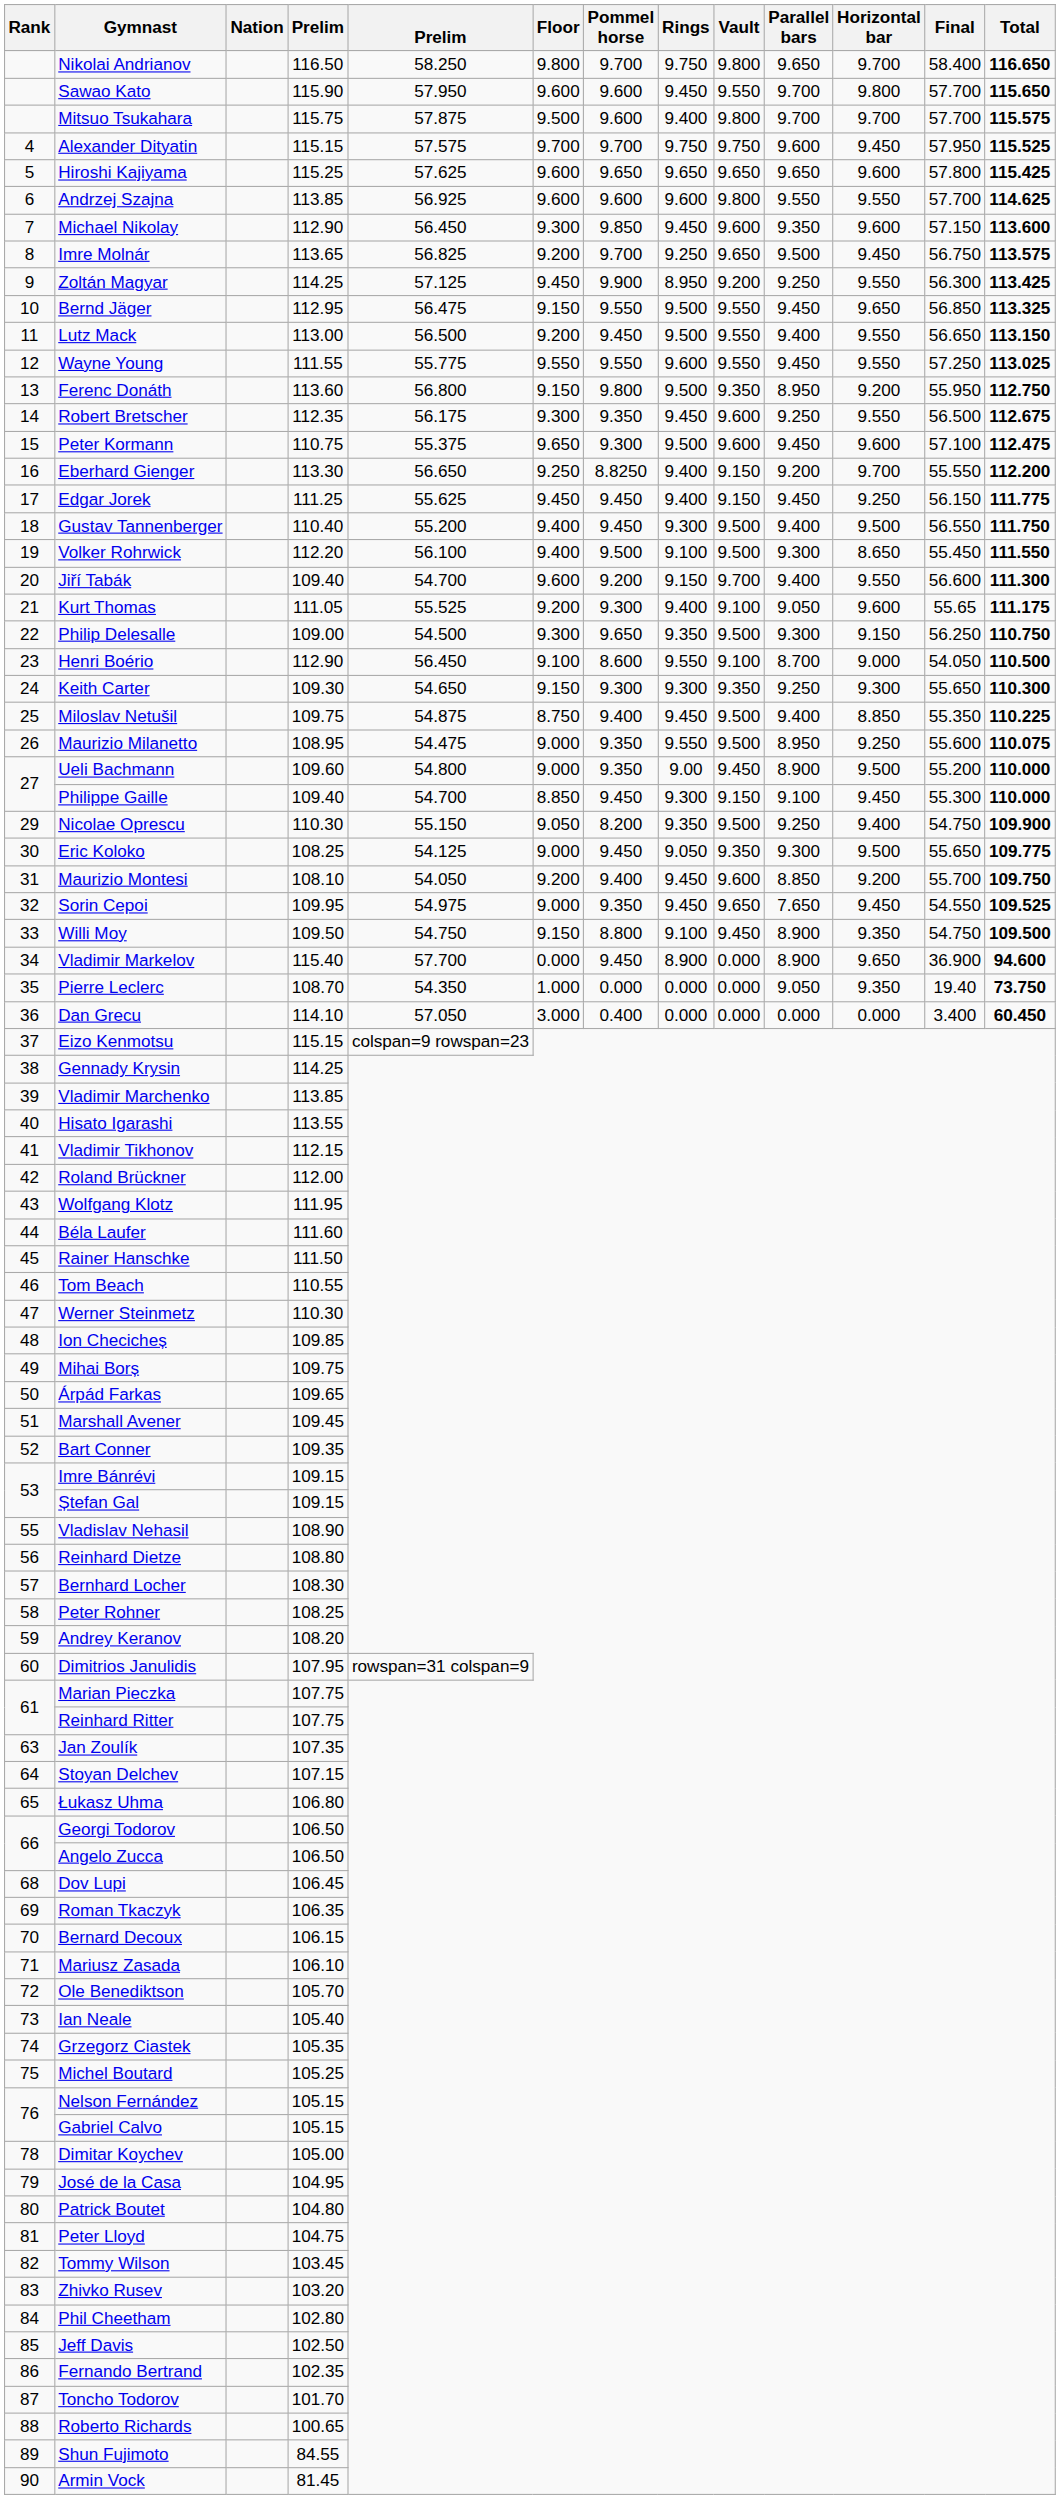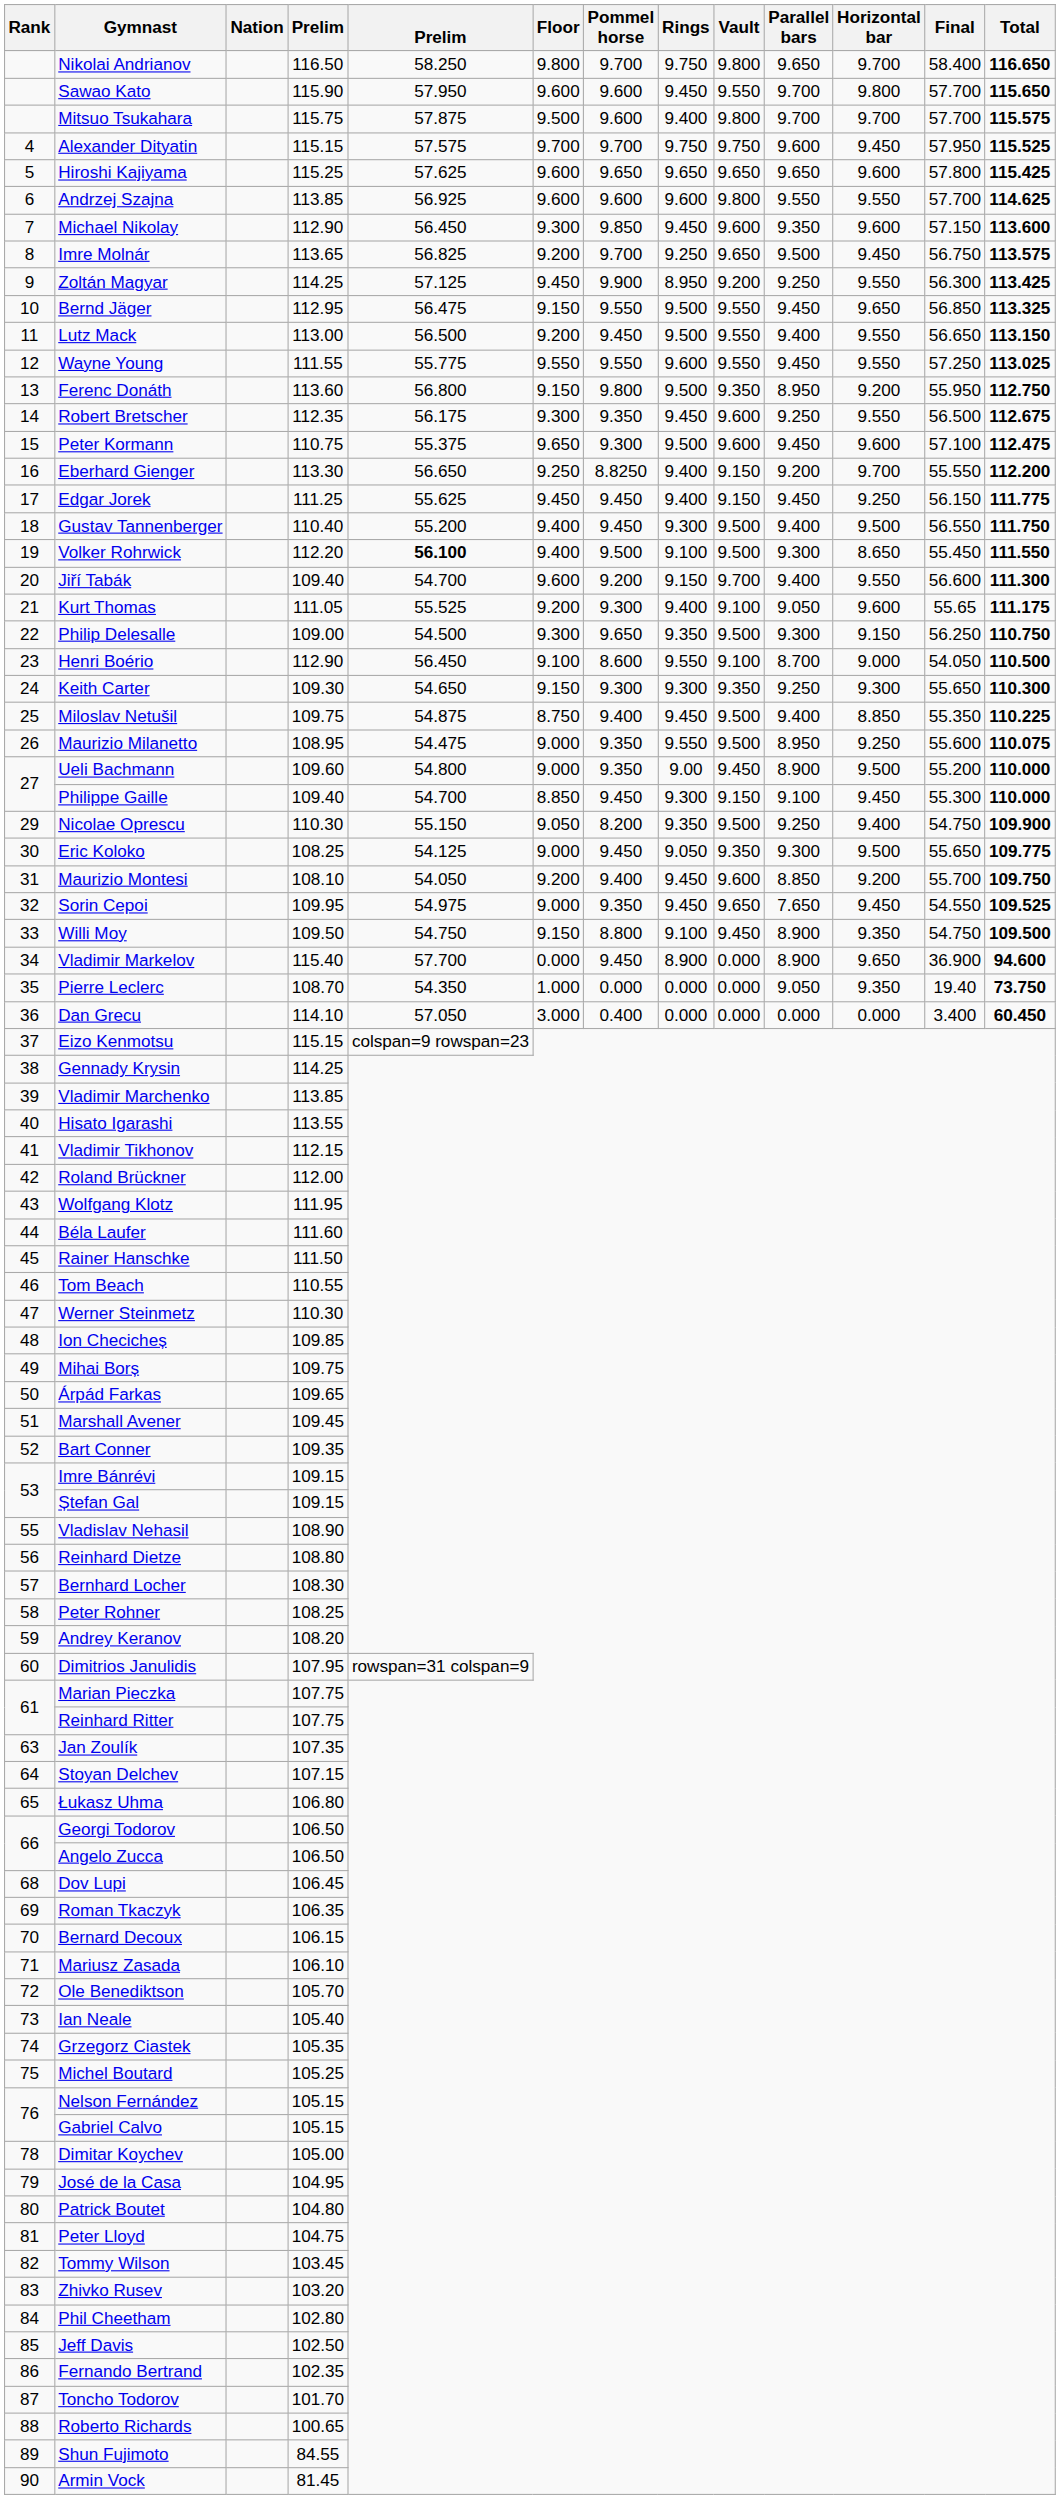(440, 553) normal -> (440, 553) bold
